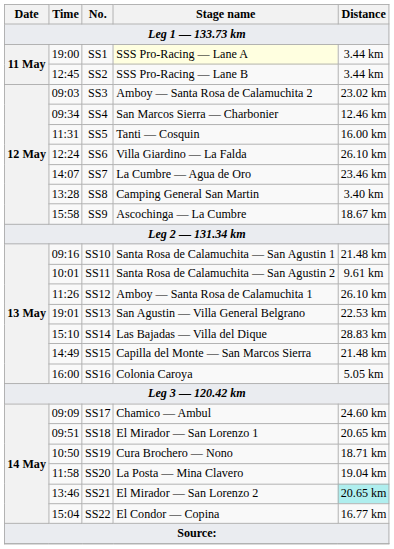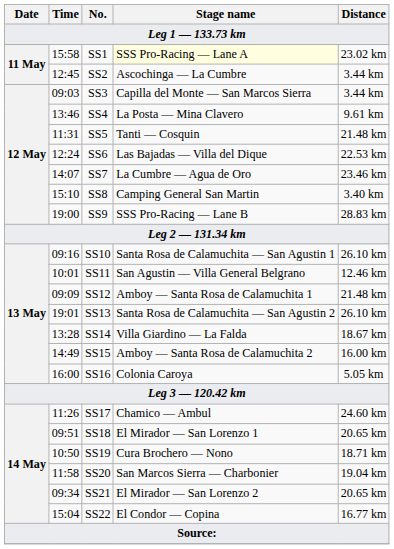(65, 54) 19:00 -> (65, 54) 15:58
(364, 54) 3.44 km -> (364, 54) 23.02 km
(182, 73) SSS Pro-Racing — Lane B -> (181, 73) Ascochinga — La Cumbre
(214, 93) Amboy — Santa Rosa de Calamuchita 2 -> (214, 93) Capilla del Monte — San Marcos Sierra
(364, 93) 23.02 km -> (364, 93) 3.44 km
(65, 113) 09:34 -> (65, 113) 13:46
(197, 113) San Marcos Sierra — Charbonier -> (180, 113) La Posta — Mina Clavero
(364, 113) 12.46 km -> (364, 113) 9.61 km
(364, 133) 16.00 km -> (364, 133) 21.48 km
(181, 153) Villa Giardino — La Falda -> (192, 153) Las Bajadas — Villa del Dique
(364, 153) 26.10 km -> (364, 153) 22.53 km
(65, 193) 13:28 -> (65, 193) 15:10
(65, 213) 15:58 -> (65, 213) 19:00
(181, 213) Ascochinga — La Cumbre -> (182, 213) SSS Pro-Racing — Lane B
(364, 213) 18.67 km -> (364, 213) 28.83 km
(364, 253) 21.48 km -> (364, 253) 26.10 km
(226, 273) Santa Rosa de Calamuchita — San Agustin 2 -> (211, 273) San Agustin — Villa General Belgrano
(364, 273) 9.61 km -> (364, 273) 12.46 km
(65, 293) 11:26 -> (65, 293) 09:09
(364, 293) 26.10 km -> (364, 293) 21.48 km
(211, 313) San Agustin — Villa General Belgrano -> (226, 313) Santa Rosa de Calamuchita — San Agustin 2
(364, 313) 22.53 km -> (364, 313) 26.10 km
(65, 333) 15:10 -> (65, 333) 13:28
(192, 333) Las Bajadas — Villa del Dique -> (181, 333) Villa Giardino — La Falda
(364, 333) 28.83 km -> (364, 333) 18.67 km
(214, 353) Capilla del Monte — San Marcos Sierra -> (214, 353) Amboy — Santa Rosa de Calamuchita 2
(364, 353) 21.48 km -> (364, 353) 16.00 km
(65, 413) 09:09 -> (65, 413) 11:26
(180, 473) La Posta — Mina Clavero -> (197, 473) San Marcos Sierra — Charbonier
(65, 493) 13:46 -> (65, 493) 09:34
(364, 493) paleturquoise background -> (364, 493) no background
